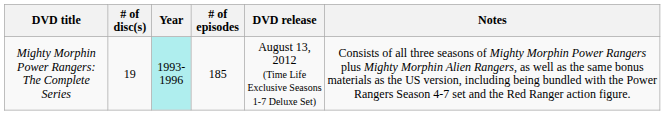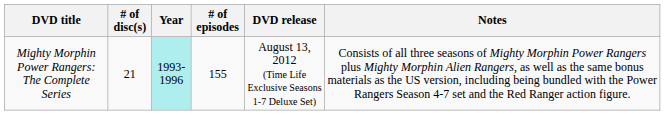(130, 73) 19 -> (130, 73) 21
(218, 73) 185 -> (218, 73) 155
